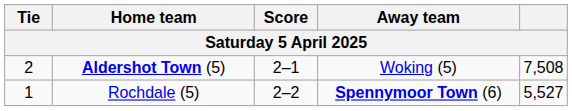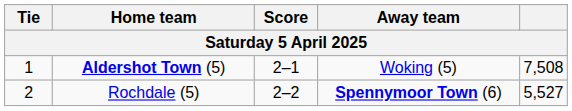(29, 68) 2 -> (29, 68) 1
(29, 93) 1 -> (29, 93) 2
